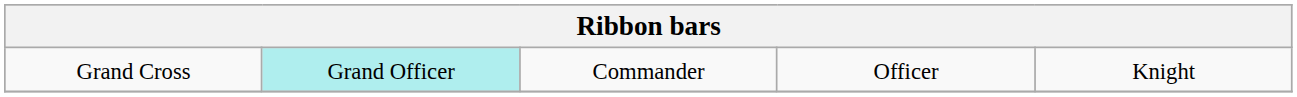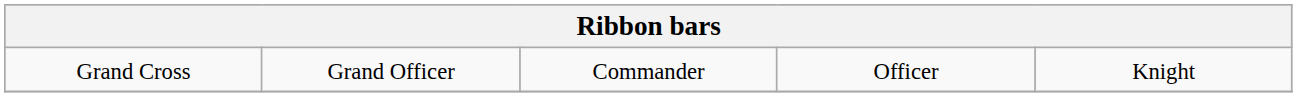(391, 70) paleturquoise background -> (391, 70) no background
